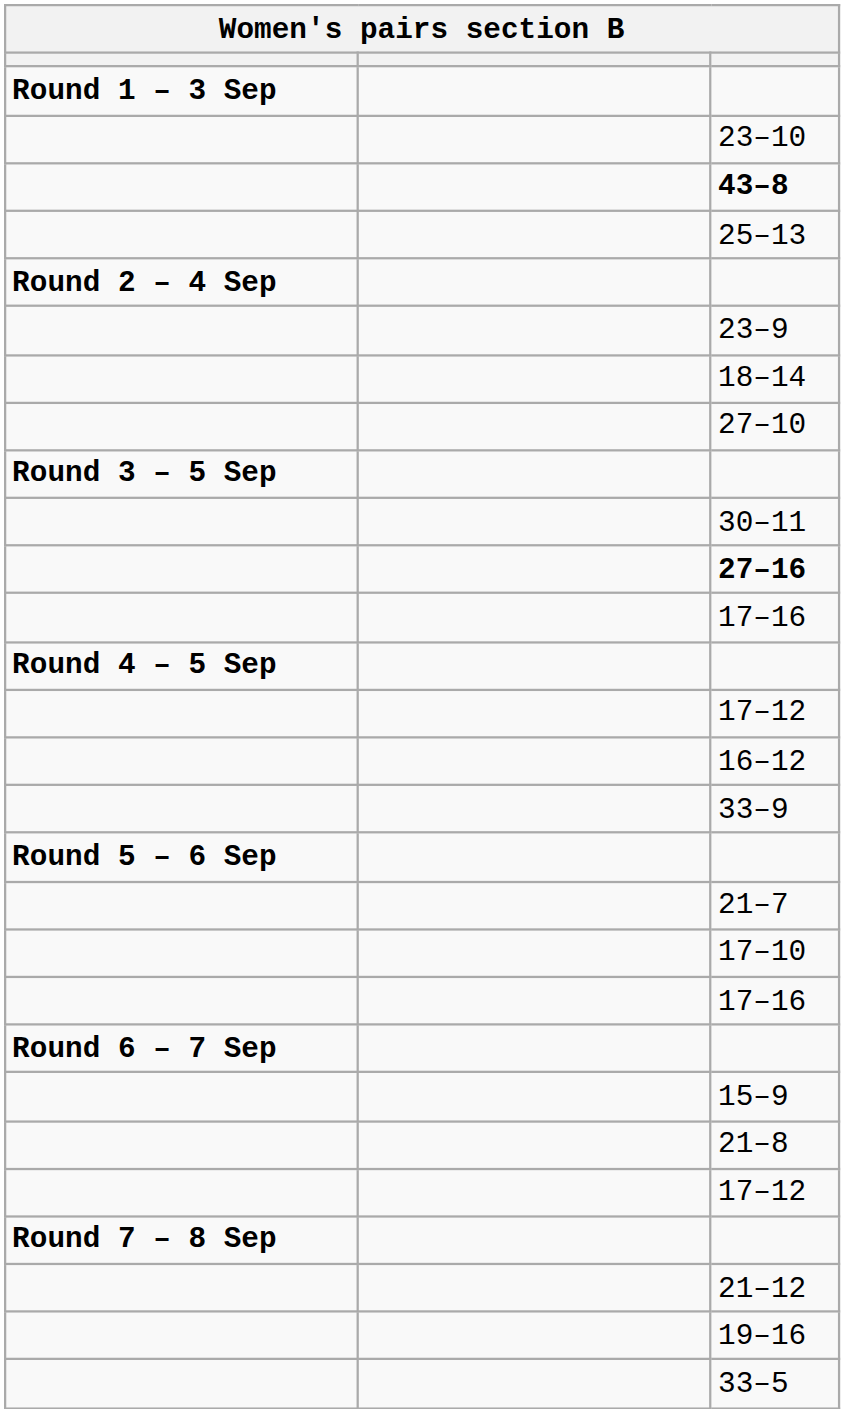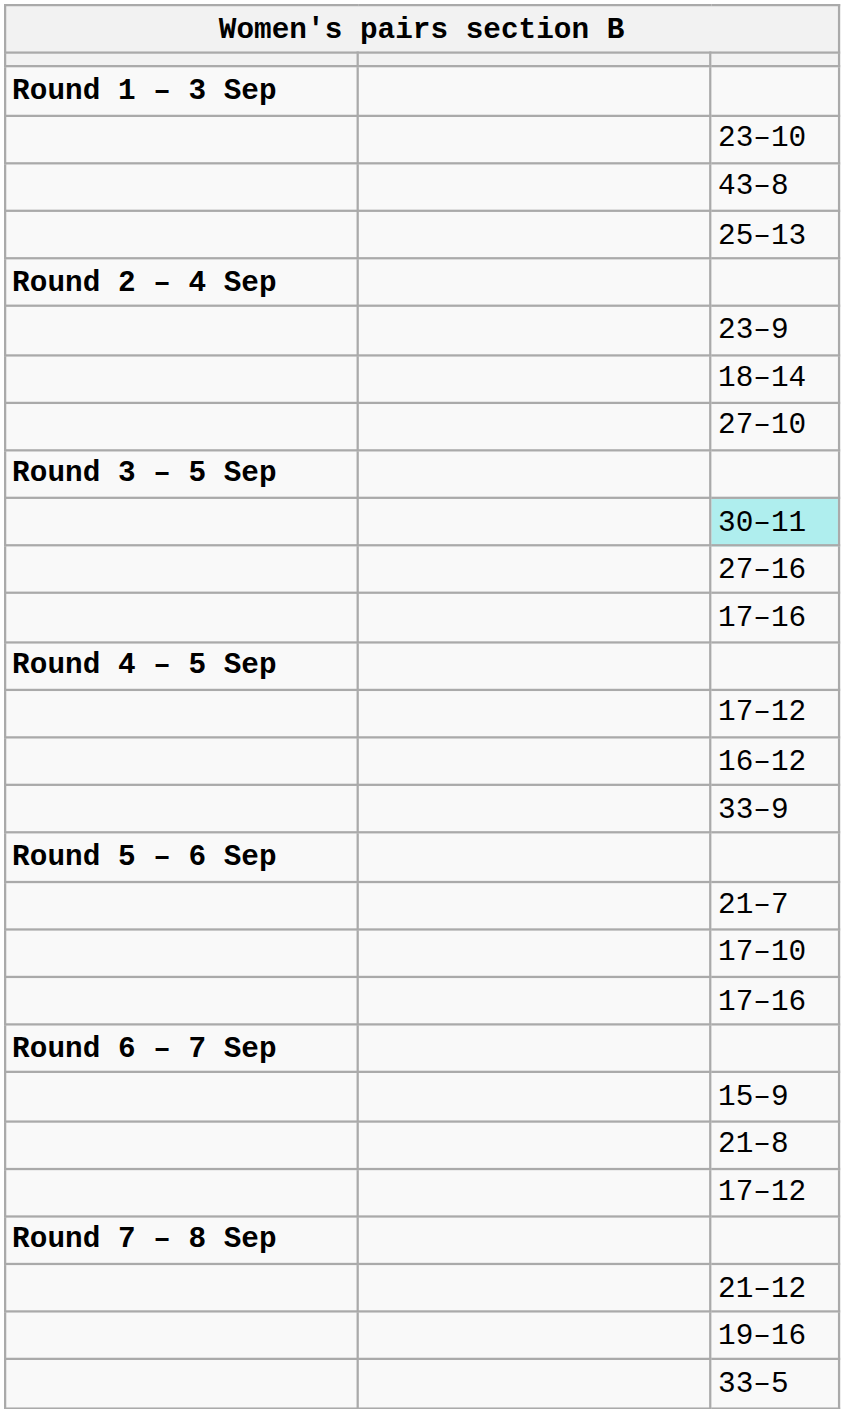(753, 187) bold -> (753, 187) normal
(762, 522) no background -> (762, 522) paleturquoise background
(762, 570) bold -> (762, 570) normal
